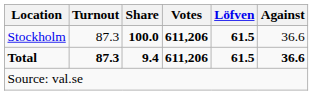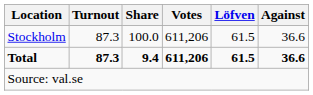(144, 36) bold -> (144, 36) normal
(187, 36) bold -> (187, 36) normal
(243, 36) bold -> (243, 36) normal
